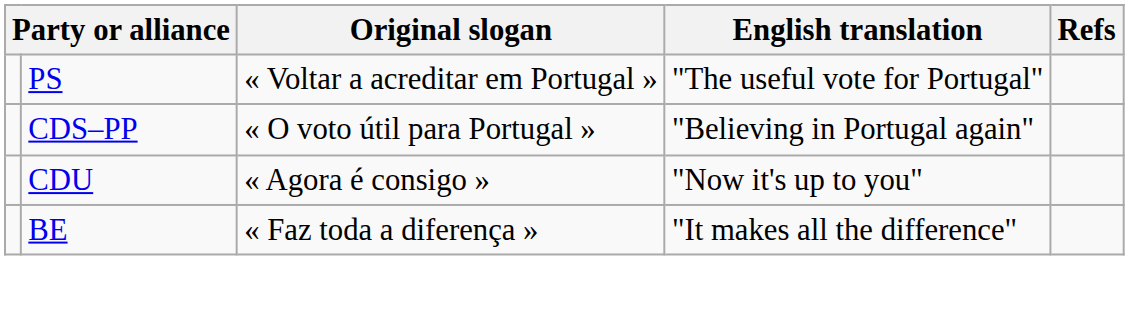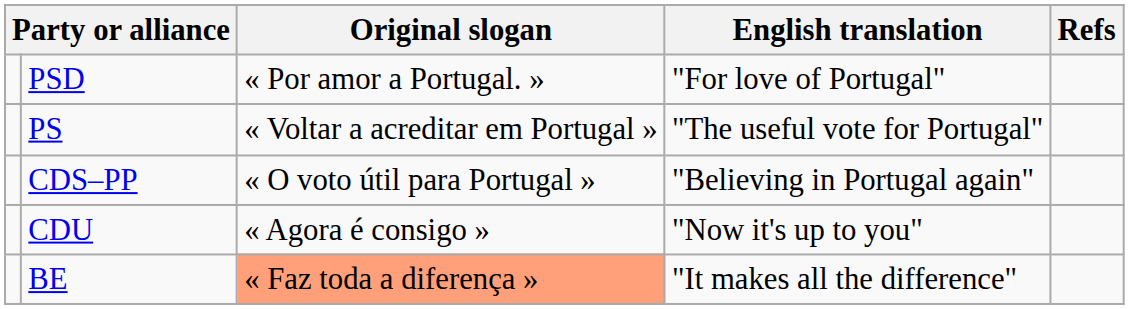+ row: (57, 78)
(391, 228) no background -> (391, 278) lightsalmon background
